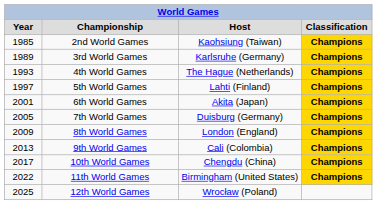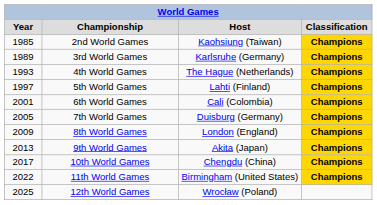(240, 102) Akita (Japan) -> (240, 102) Cali (Colombia)
(240, 147) Cali (Colombia) -> (240, 147) Akita (Japan)
